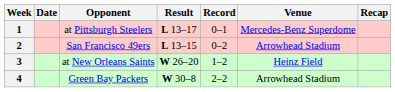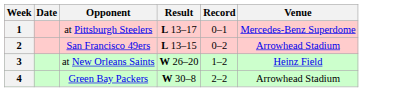- column: (374, 12)
